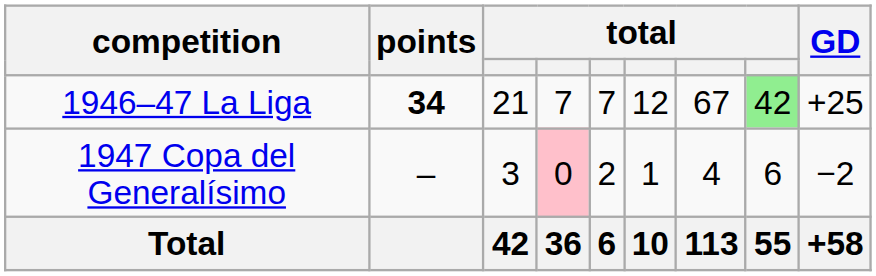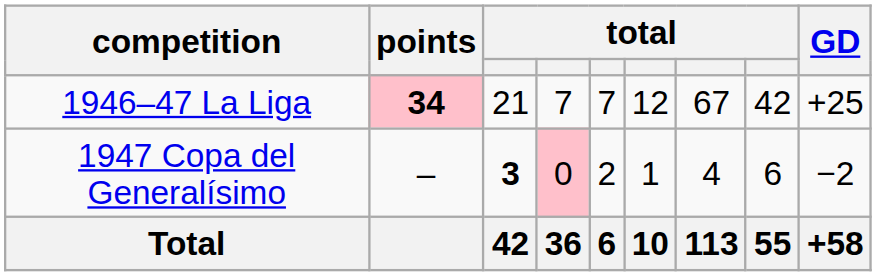(426, 101) no background -> (426, 101) pink background
(773, 101) lightgreen background -> (773, 101) no background
(510, 173) normal -> (510, 173) bold
